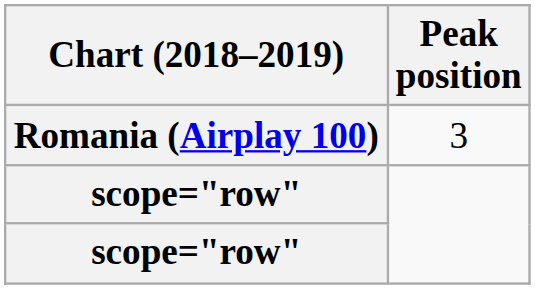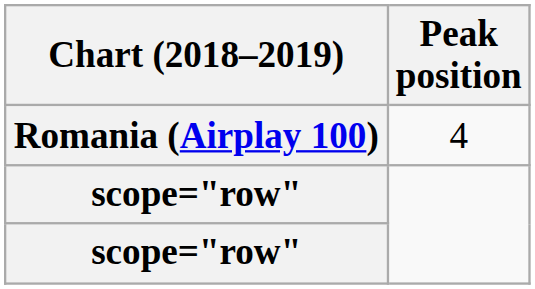(459, 134) 3 -> (459, 134) 4
